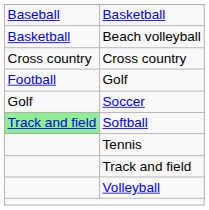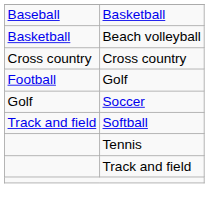(52, 123) lightgreen background -> (52, 123) no background
- row: (131, 187)
